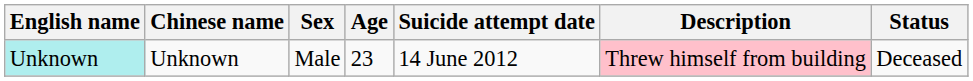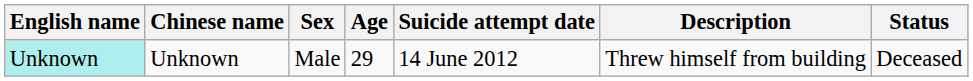(362, 57) 23 -> (362, 57) 29
(736, 57) pink background -> (736, 57) no background
